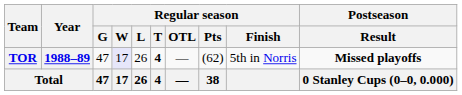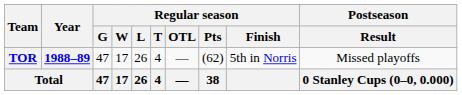(122, 58) lavender background -> (122, 58) no background
(158, 58) bold -> (158, 58) normal
(378, 58) bold -> (378, 58) normal
